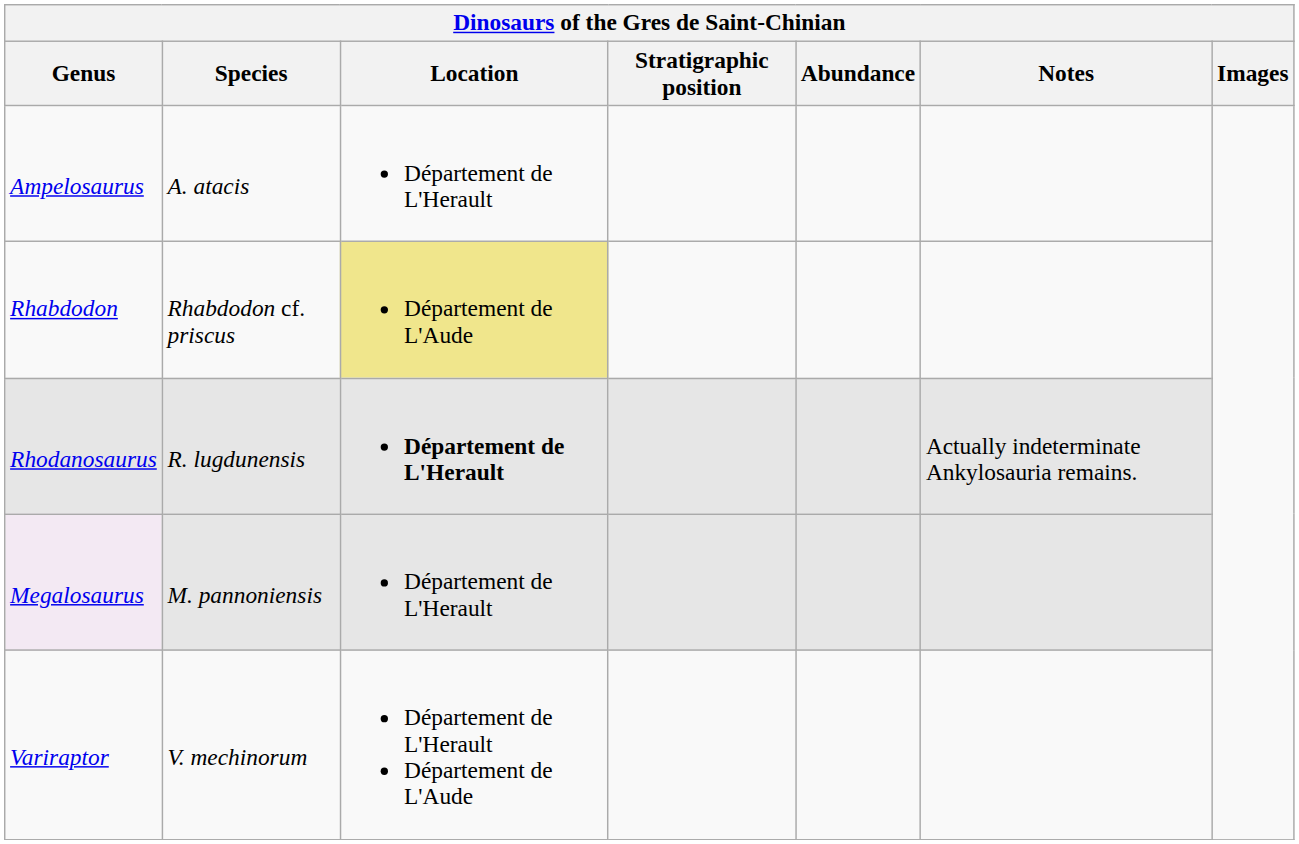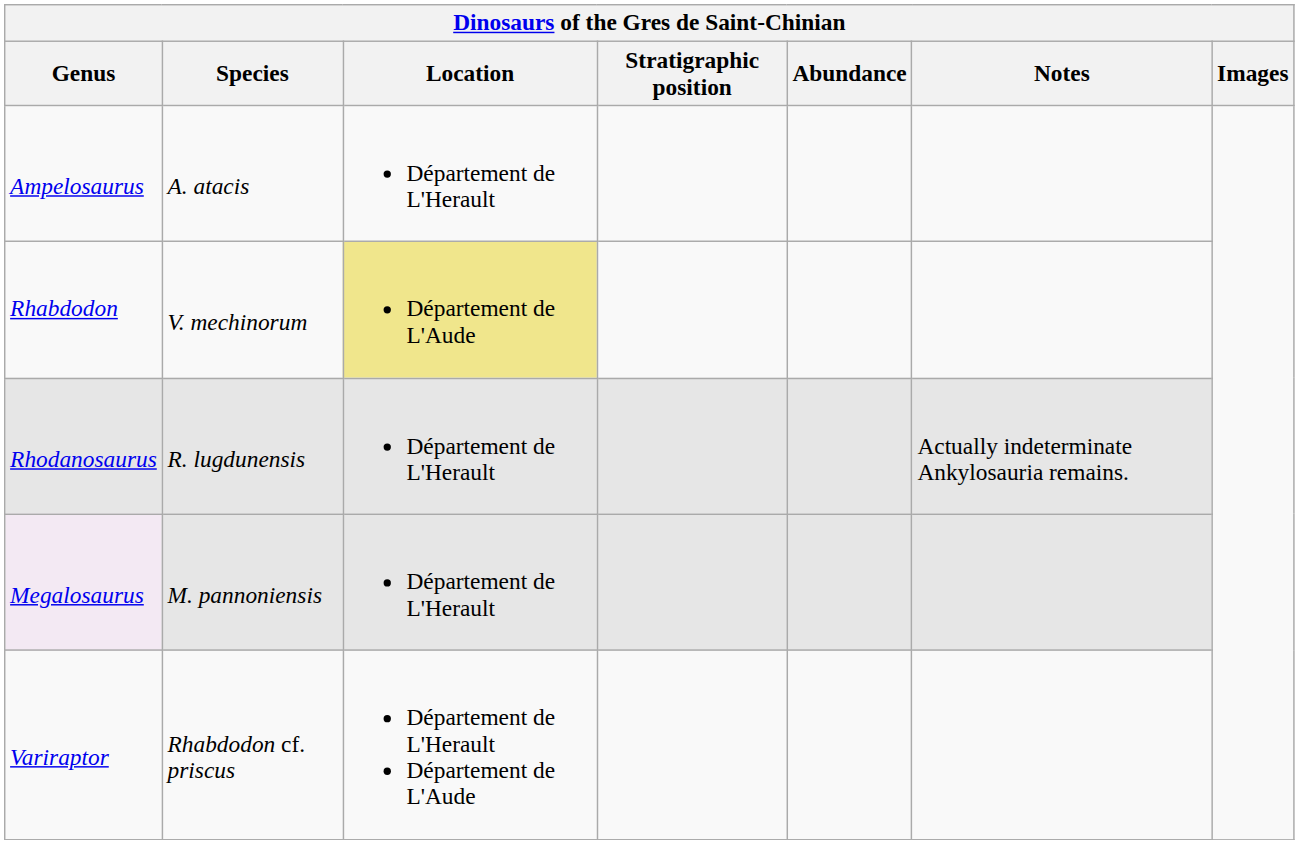(236, 322) Rhabdodon cf. priscus -> (237, 322) V. mechinorum
(474, 459) bold -> (470, 459) normal
(237, 757) V. mechinorum -> (236, 757) Rhabdodon cf. priscus
